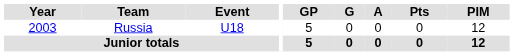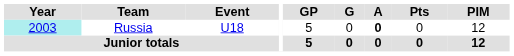(43, 27) no background -> (43, 27) paleturquoise background
(378, 27) normal -> (378, 27) bold
